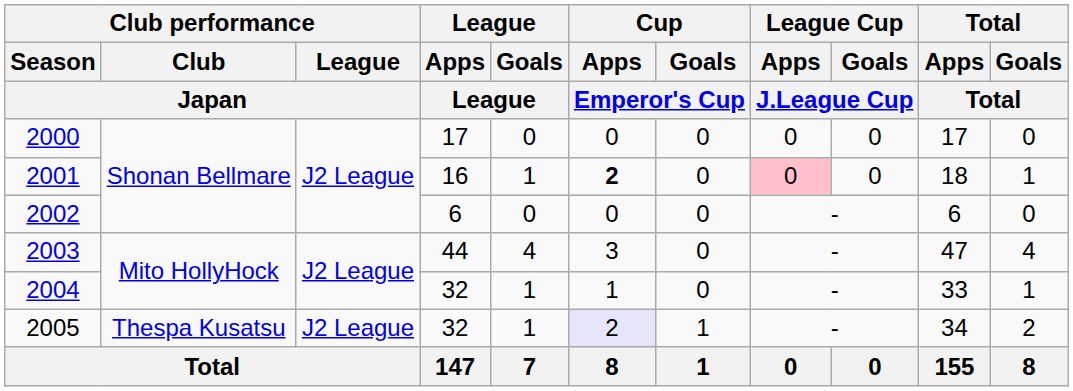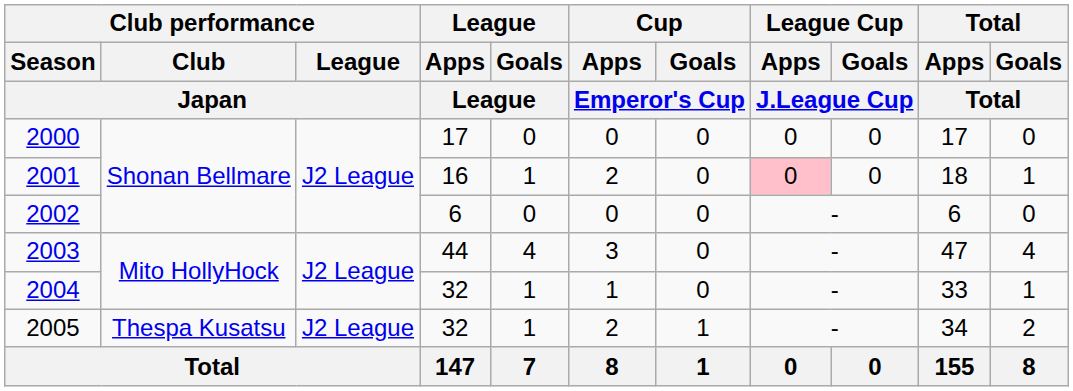(612, 175) bold -> (612, 175) normal
(612, 328) lavender background -> (612, 328) no background
